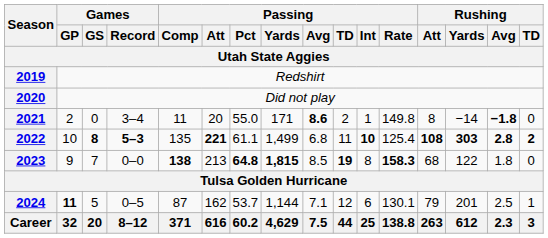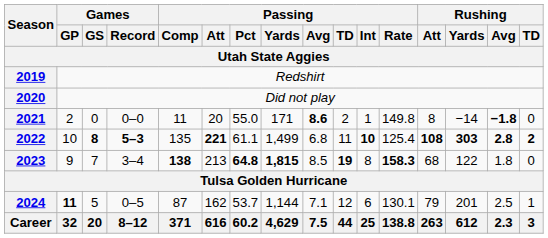(133, 118) 3–4 -> (133, 118) 0–0
(133, 160) 0–0 -> (133, 160) 3–4
